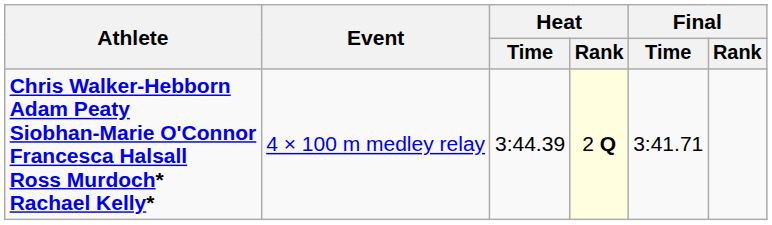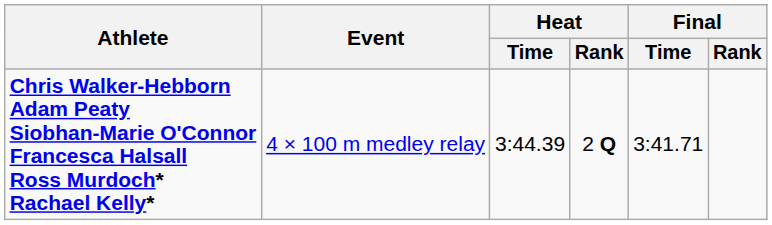(599, 145) lightyellow background -> (599, 145) no background
